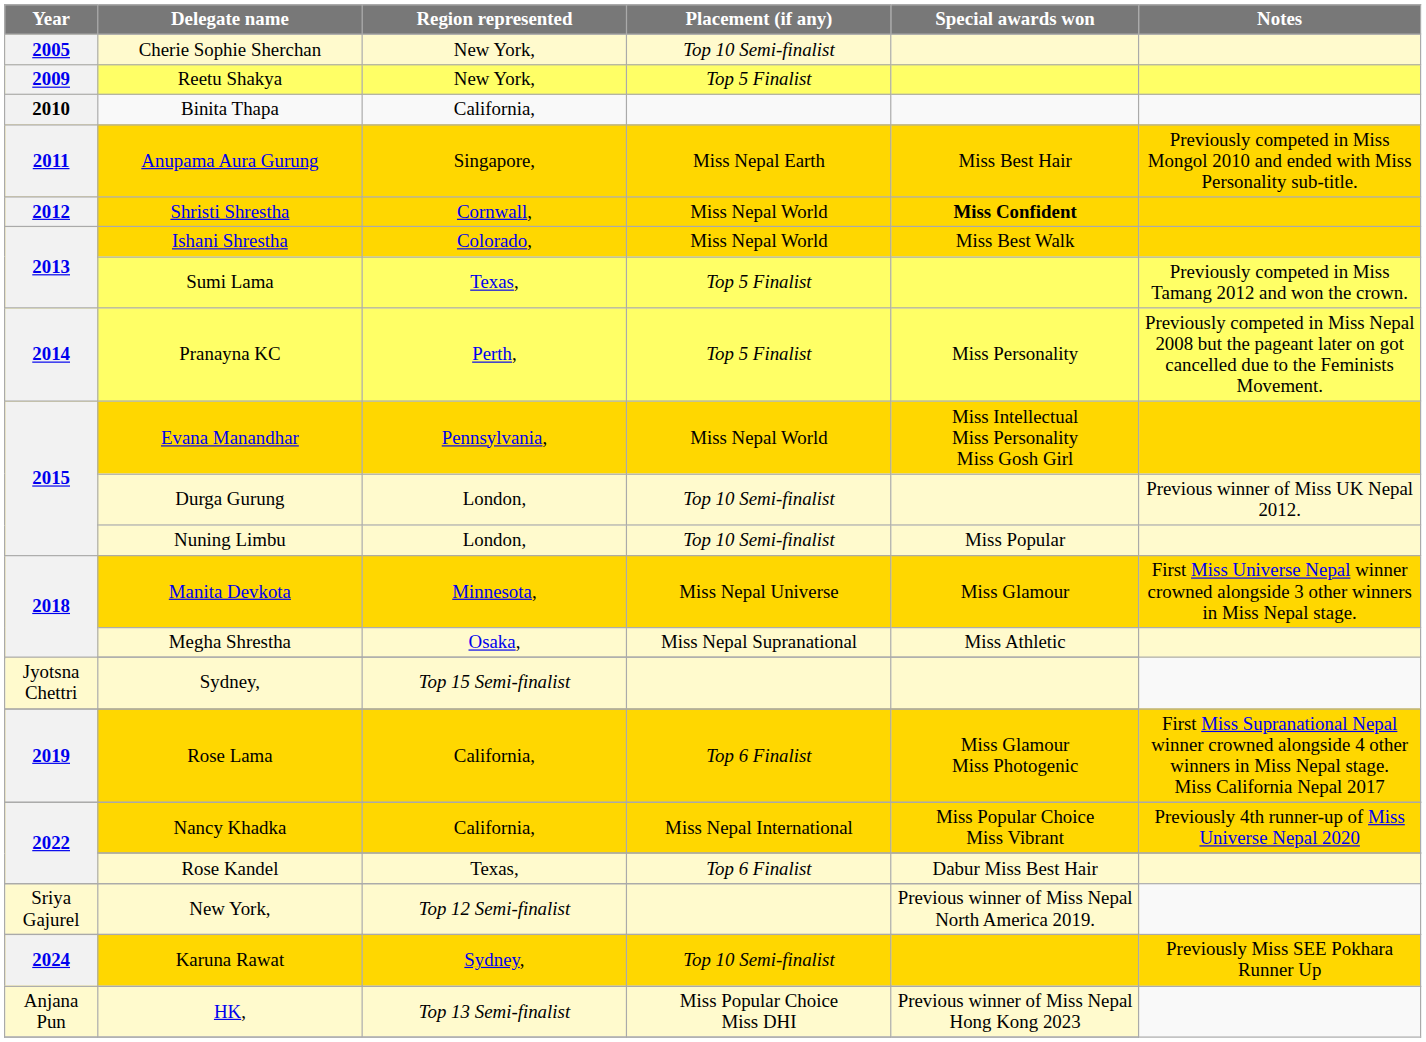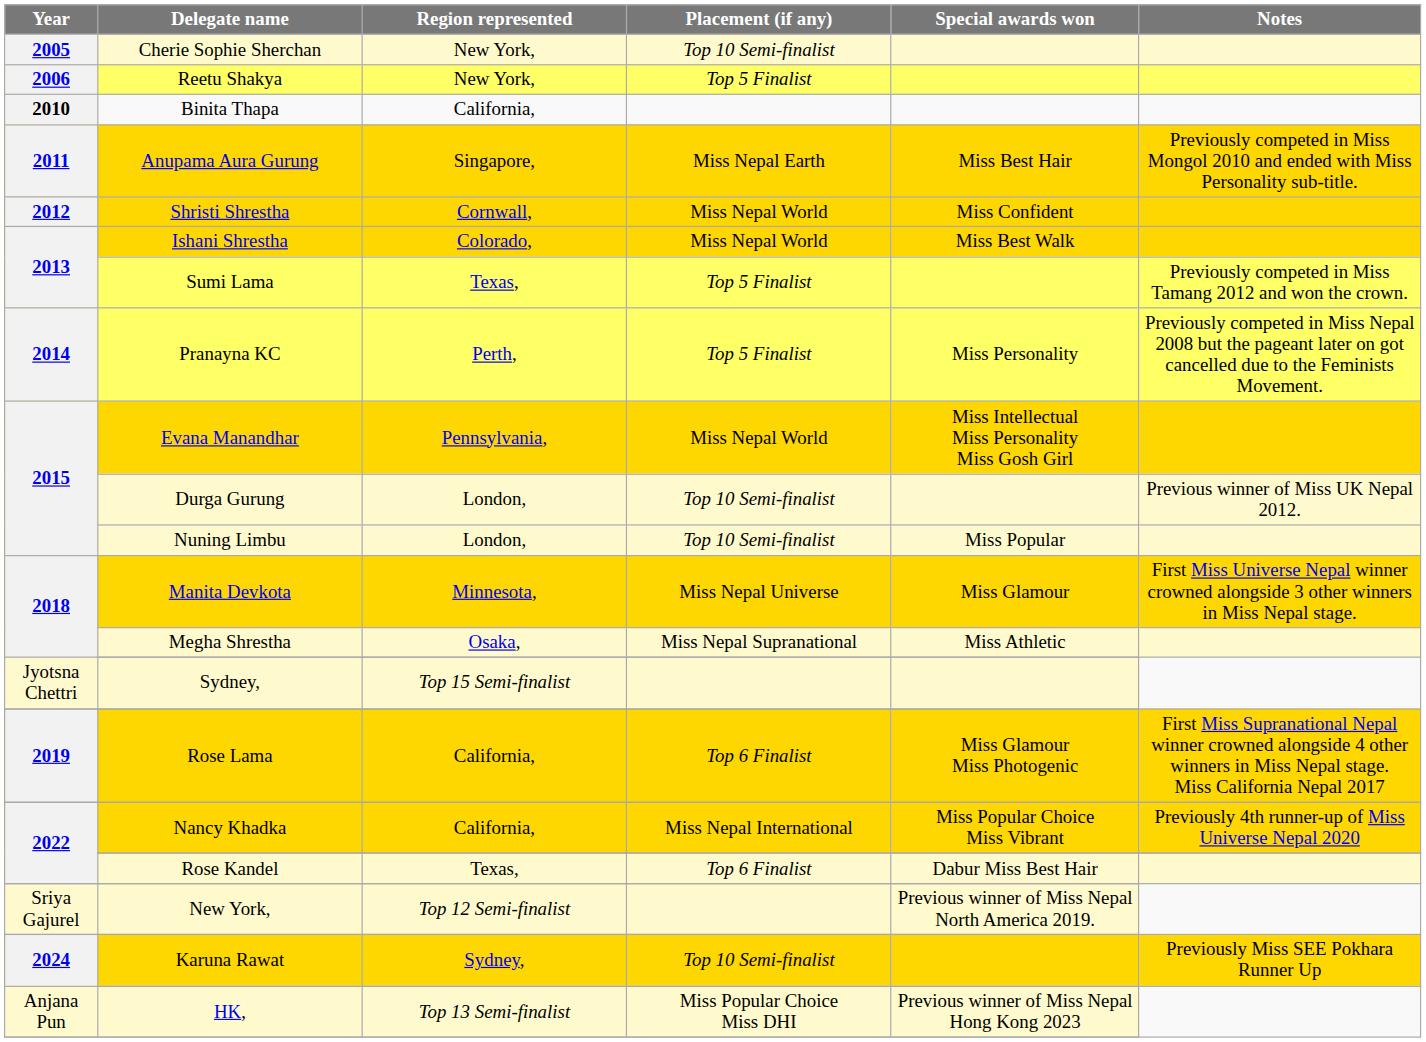(51, 79) 2009 -> (51, 79) 2006
(1015, 211) bold -> (1015, 211) normal
